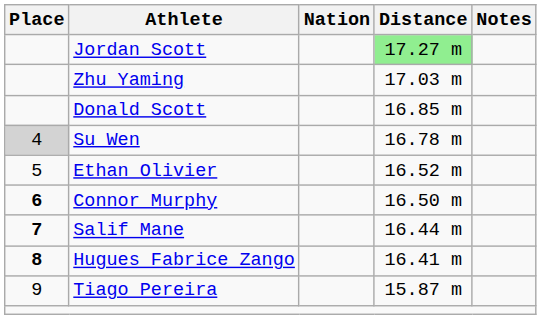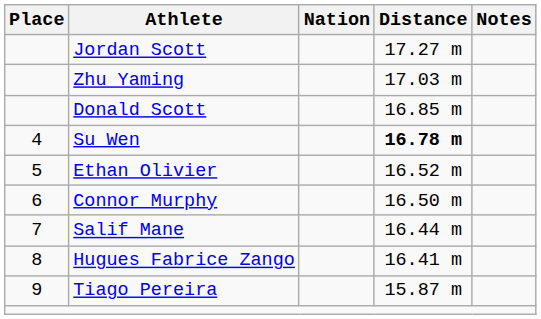(423, 50) lightgreen background -> (423, 50) no background
(37, 140) lightgrey background -> (37, 140) no background
(423, 140) normal -> (423, 140) bold
(37, 200) bold -> (37, 200) normal
(37, 230) bold -> (37, 230) normal
(37, 260) bold -> (37, 260) normal
